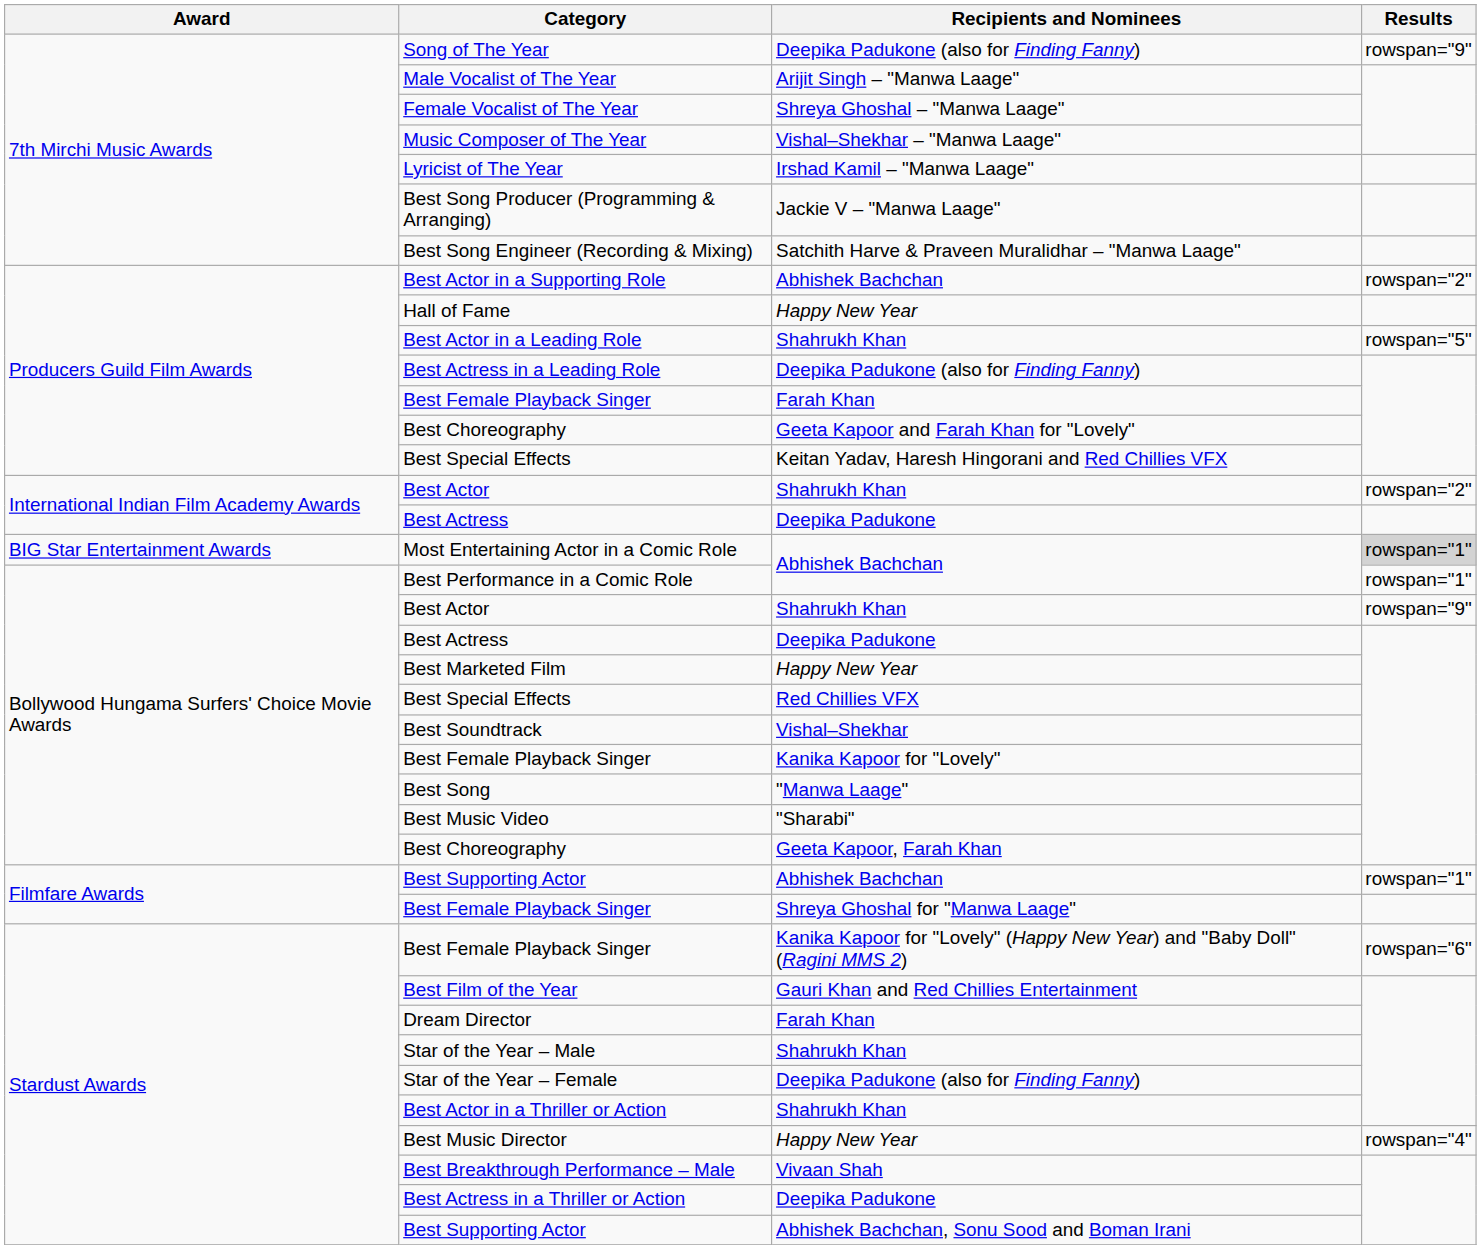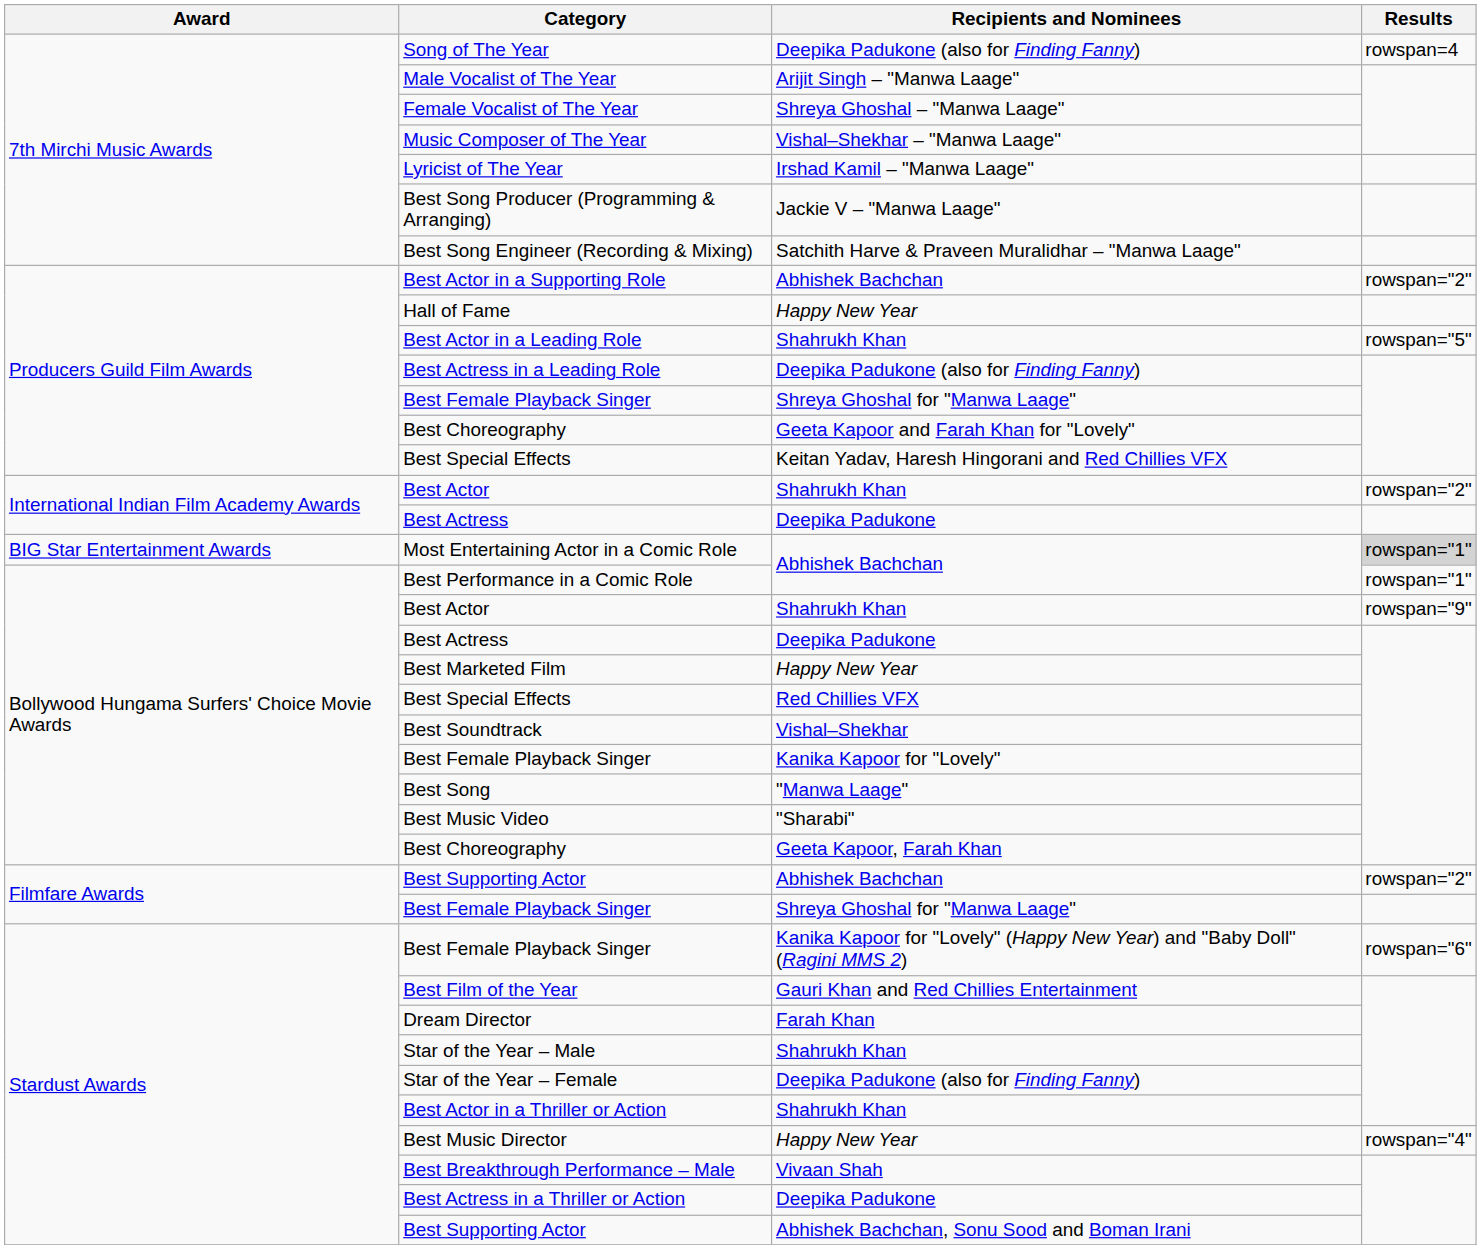(1419, 49) rowspan="9" -> (1412, 49) rowspan=4
(825, 400) Farah Khan -> (926, 400) Shreya Ghoshal for "Manwa Laage"
(1419, 879) rowspan="1" -> (1419, 879) rowspan="2"
